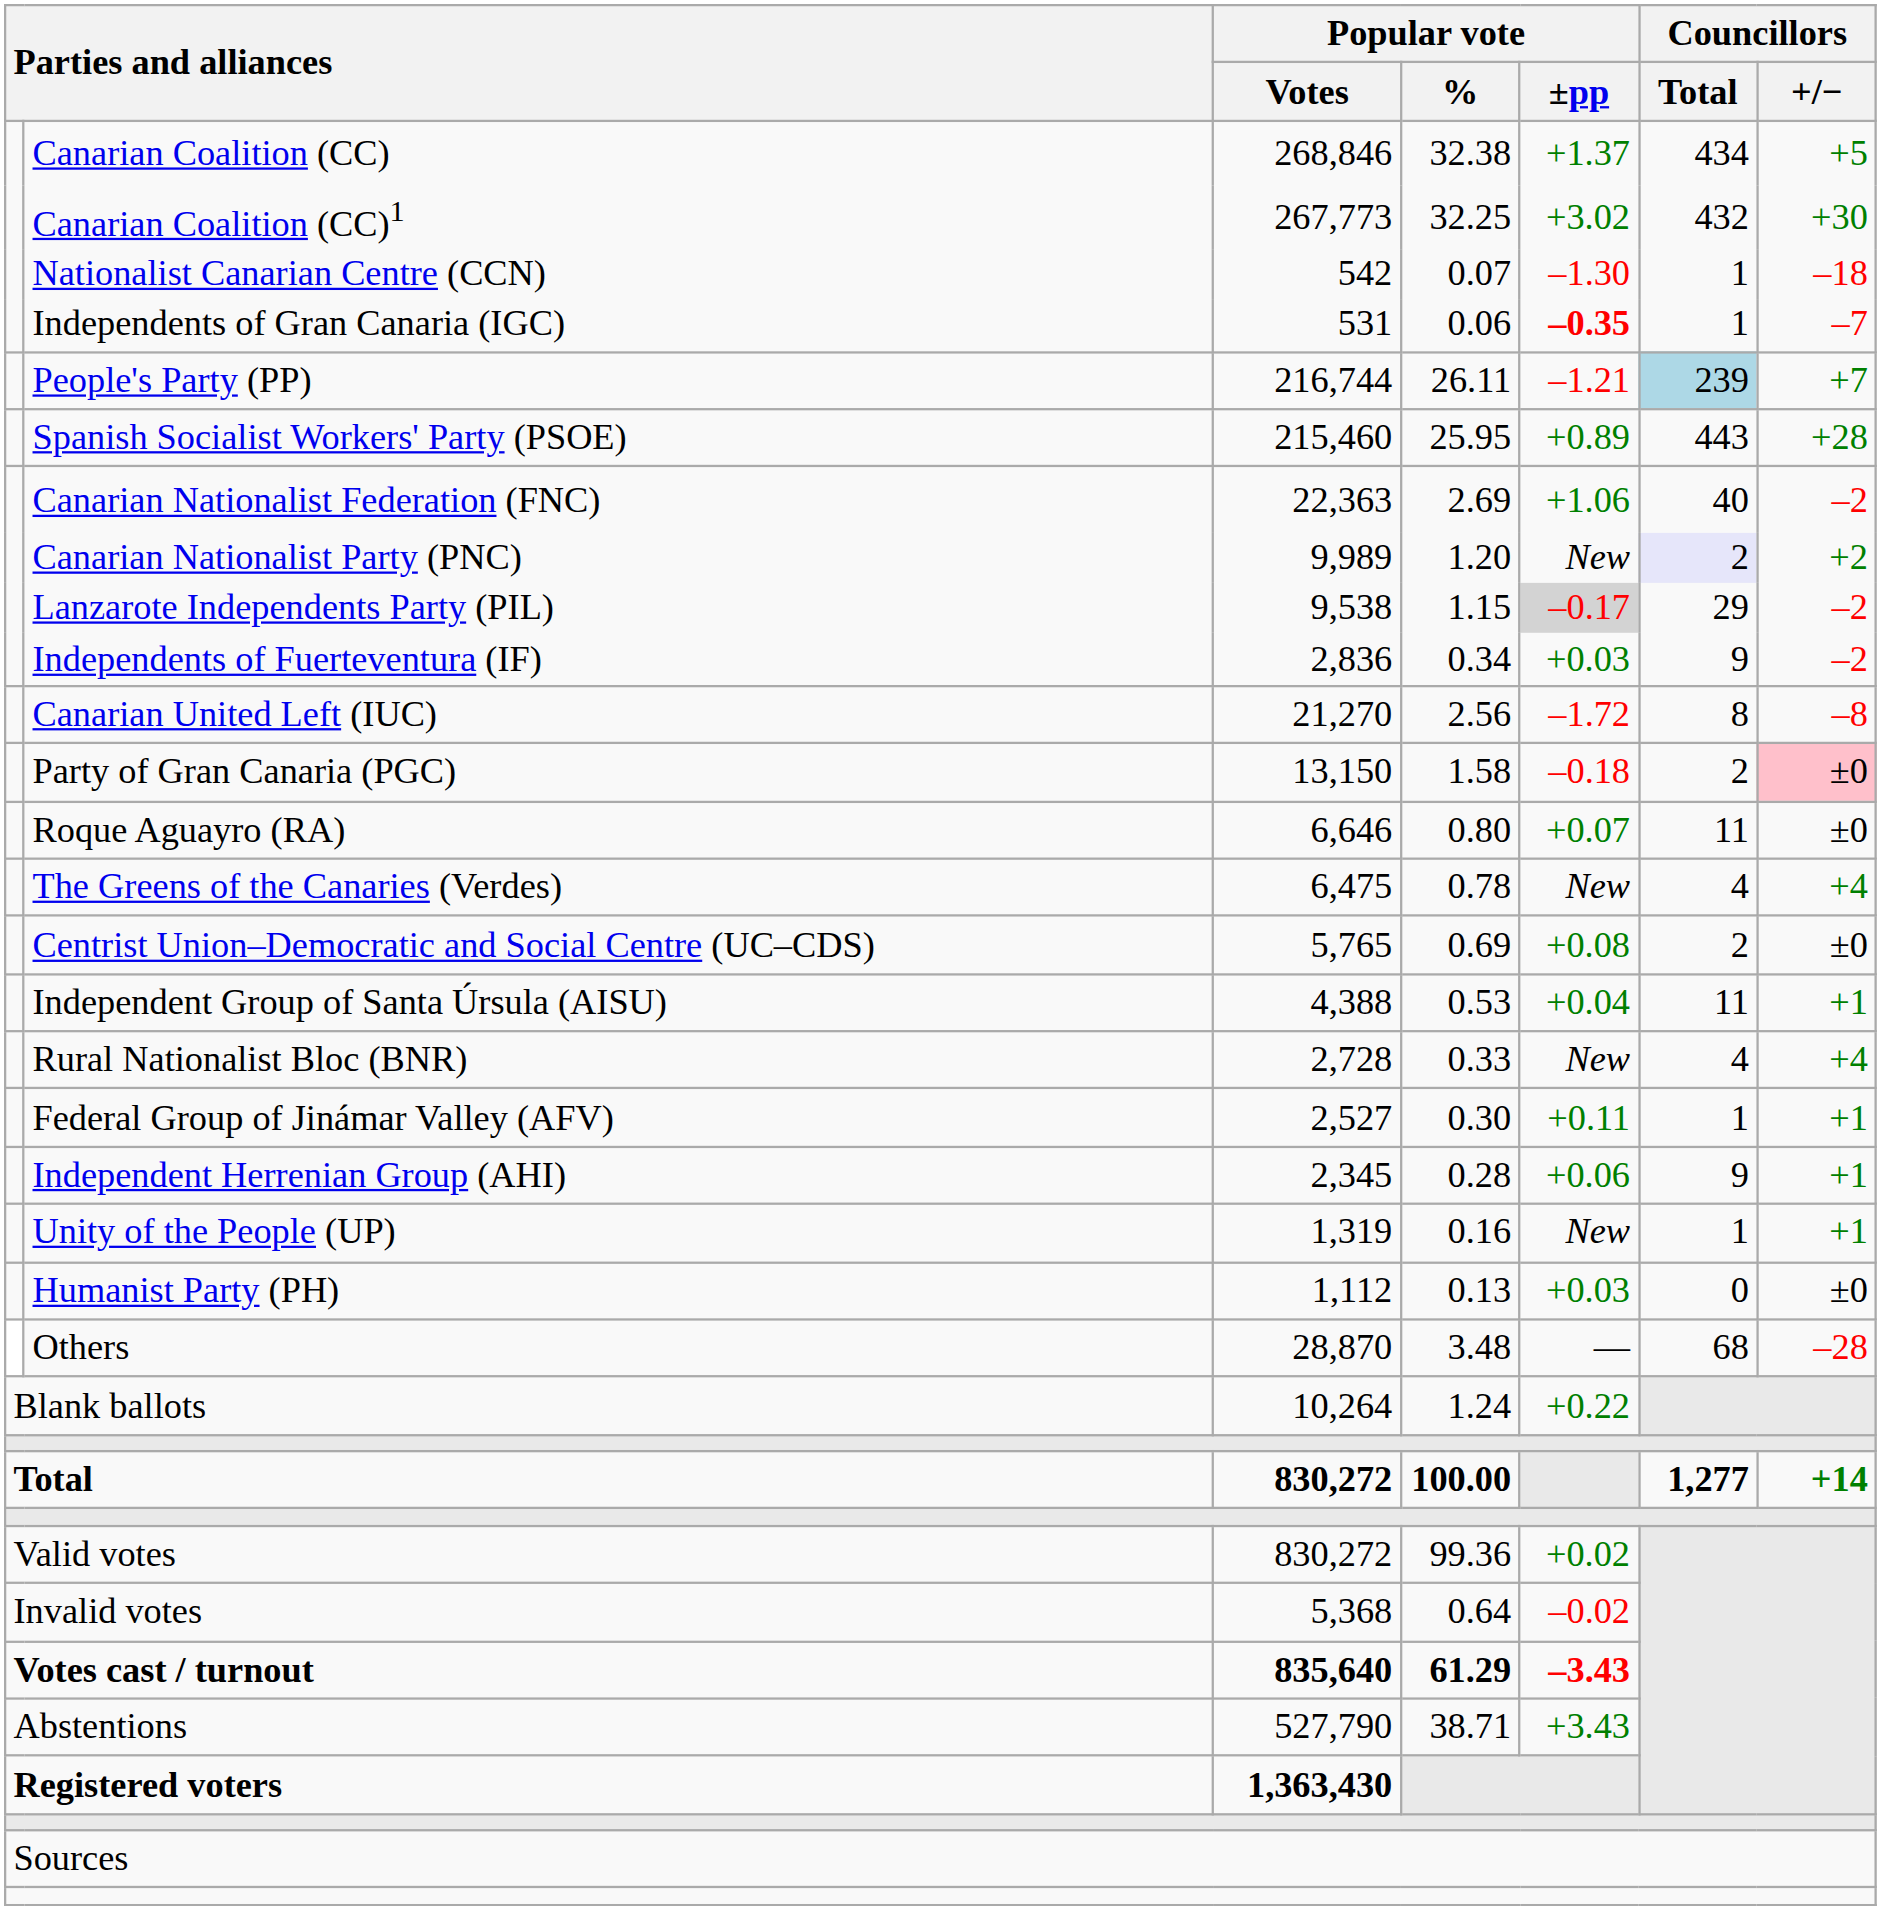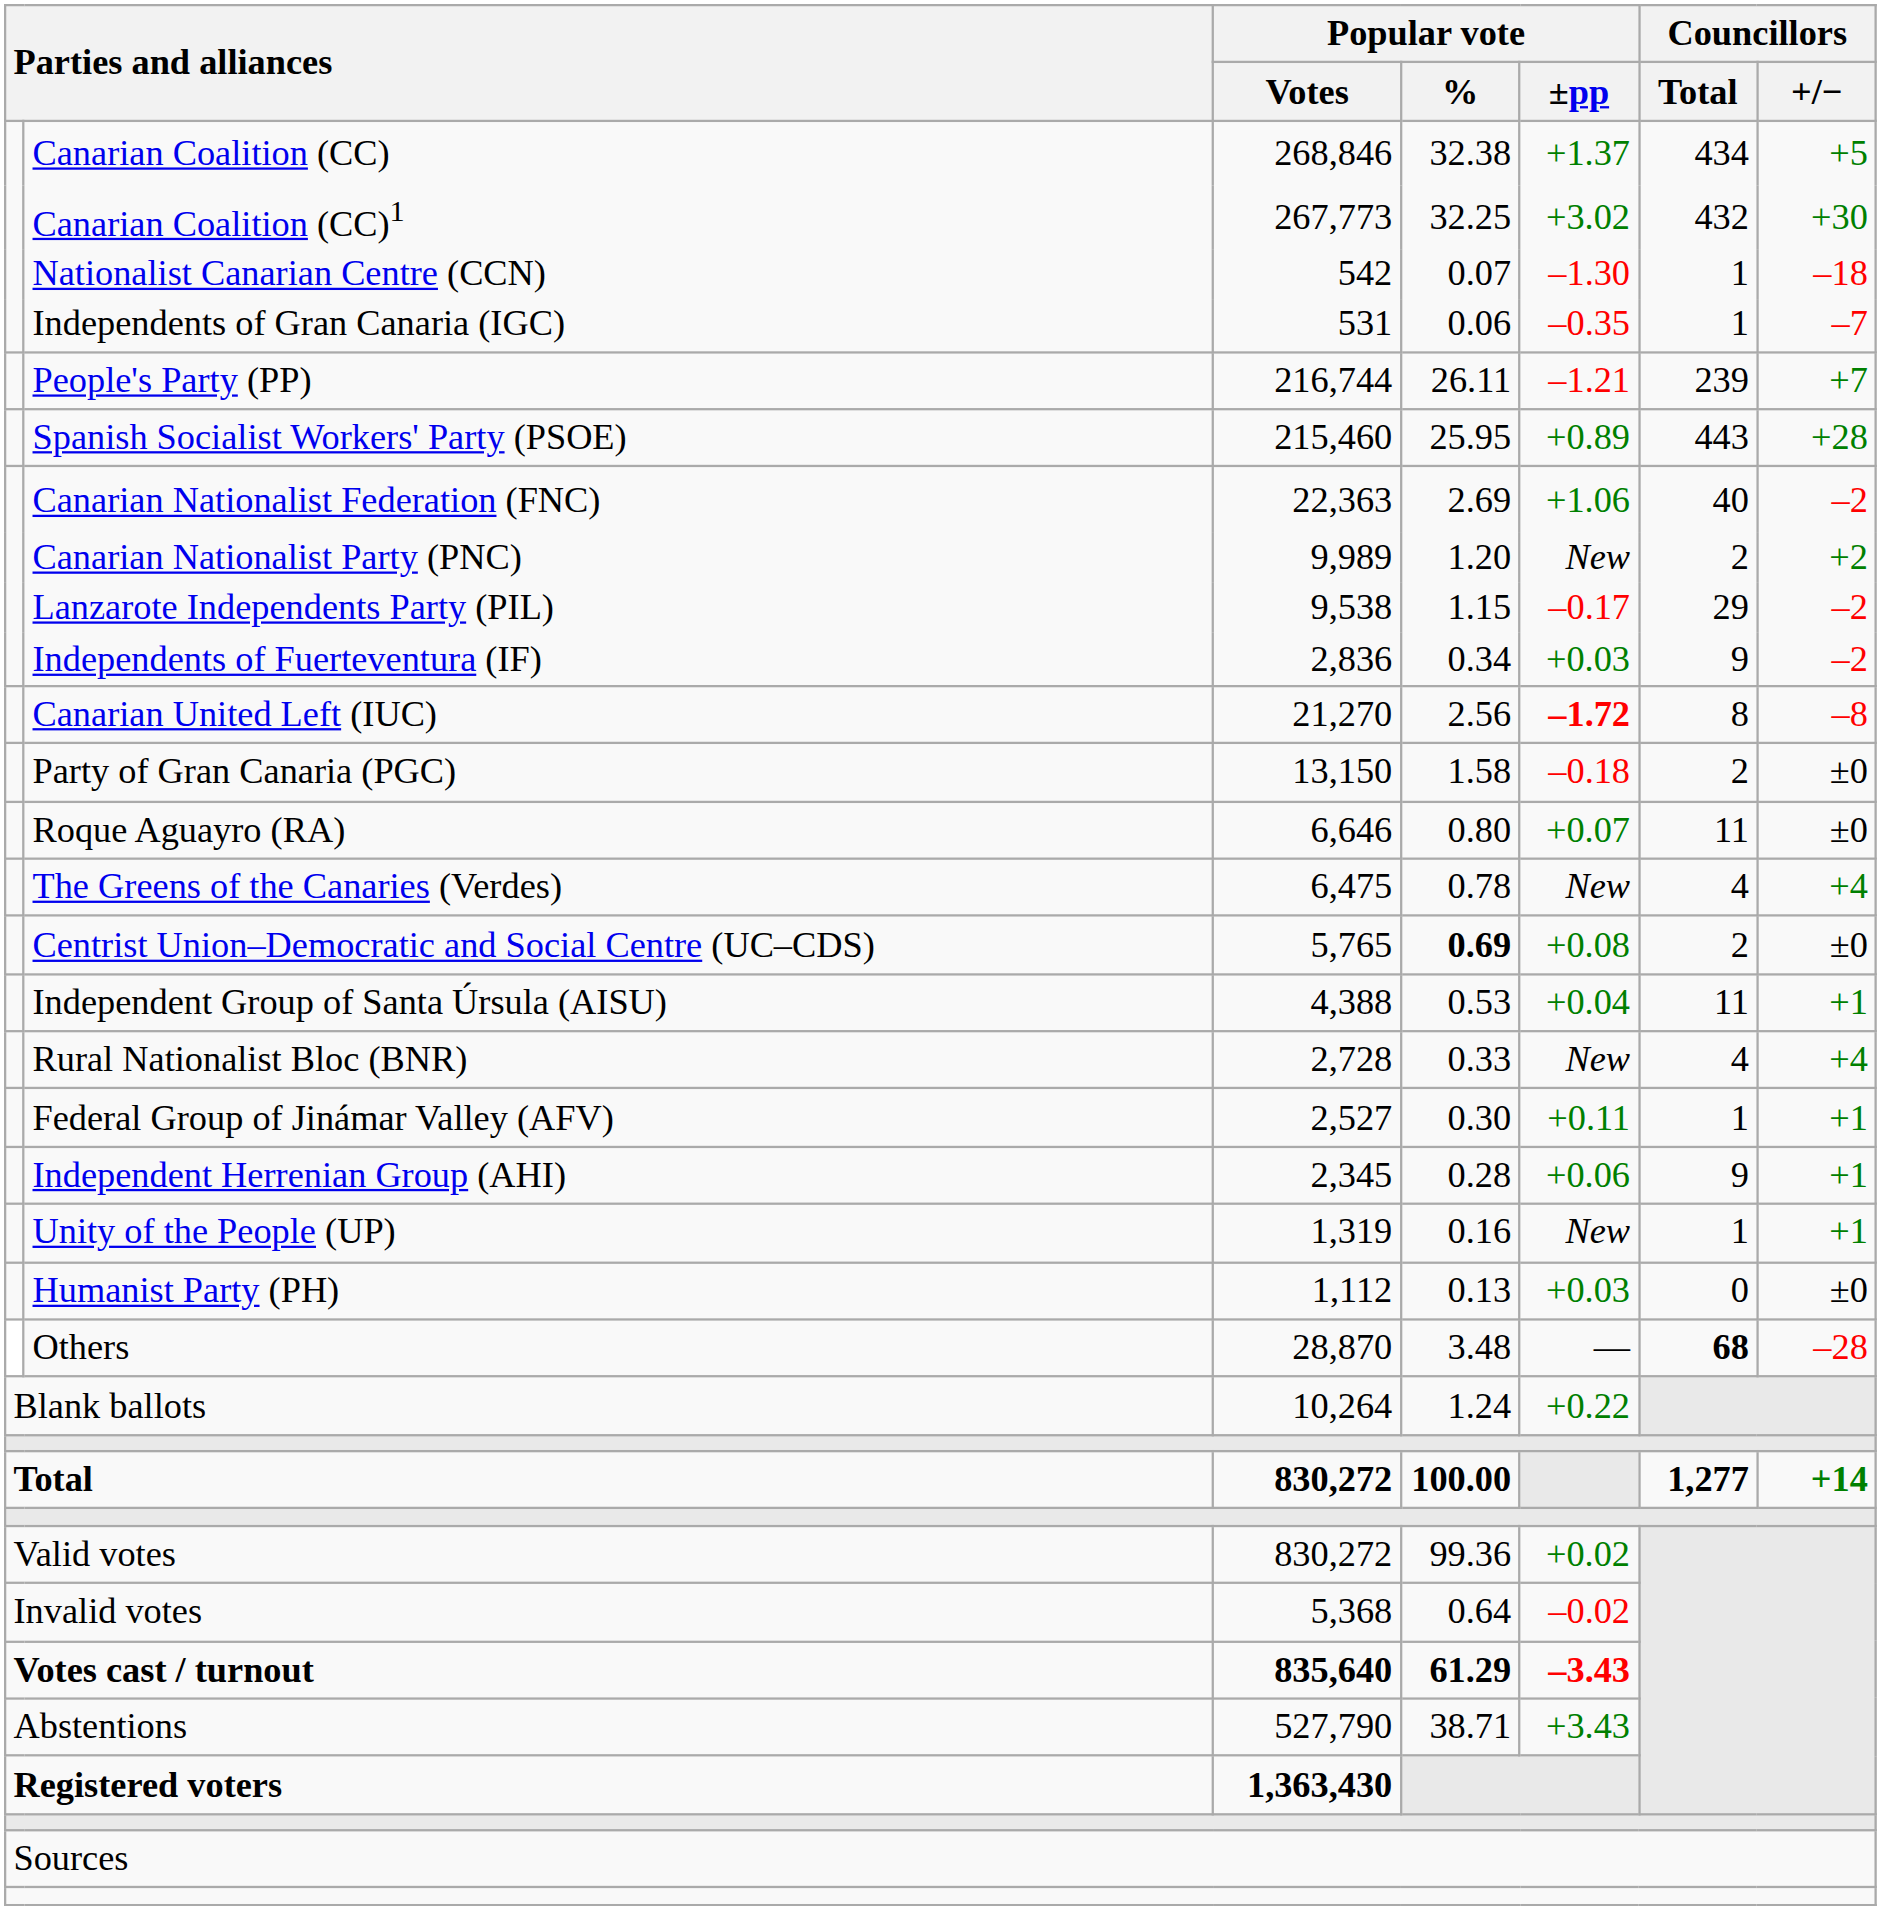(1589, 324) bold -> (1589, 324) normal
(1722, 379) lightblue background -> (1722, 379) no background
(1740, 556) lavender background -> (1740, 556) no background
(1589, 607) lightgrey background -> (1589, 607) no background
(1589, 713) normal -> (1589, 713) bold
(1849, 771) pink background -> (1849, 771) no background
(1479, 944) normal -> (1479, 944) bold
(1731, 1347) normal -> (1731, 1347) bold
